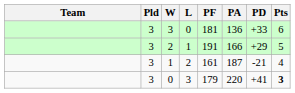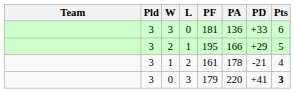(210, 46) 191 -> (210, 46) 195
(234, 63) 187 -> (234, 63) 178
